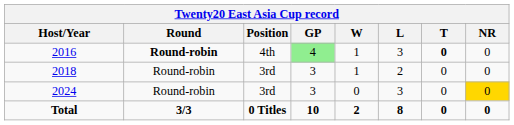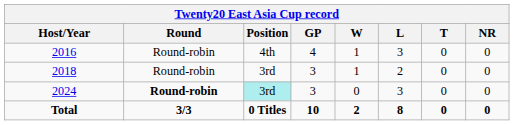(184, 52) bold -> (184, 52) normal
(313, 52) lightgreen background -> (313, 52) no background
(444, 52) bold -> (444, 52) normal
(184, 91) normal -> (184, 91) bold
(267, 91) no background -> (267, 91) paleturquoise background
(487, 91) gold background -> (487, 91) no background
